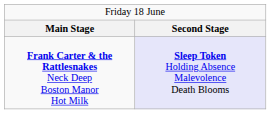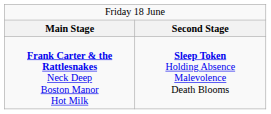(200, 72) lavender background -> (200, 72) no background
